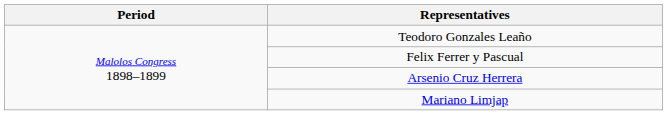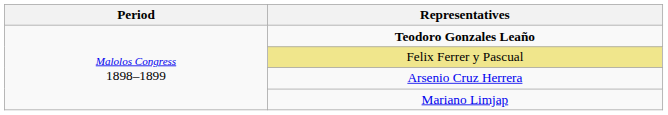(465, 36) normal -> (465, 36) bold
(465, 57) no background -> (465, 57) khaki background
